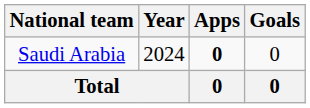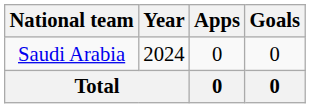(217, 53) bold -> (217, 53) normal
